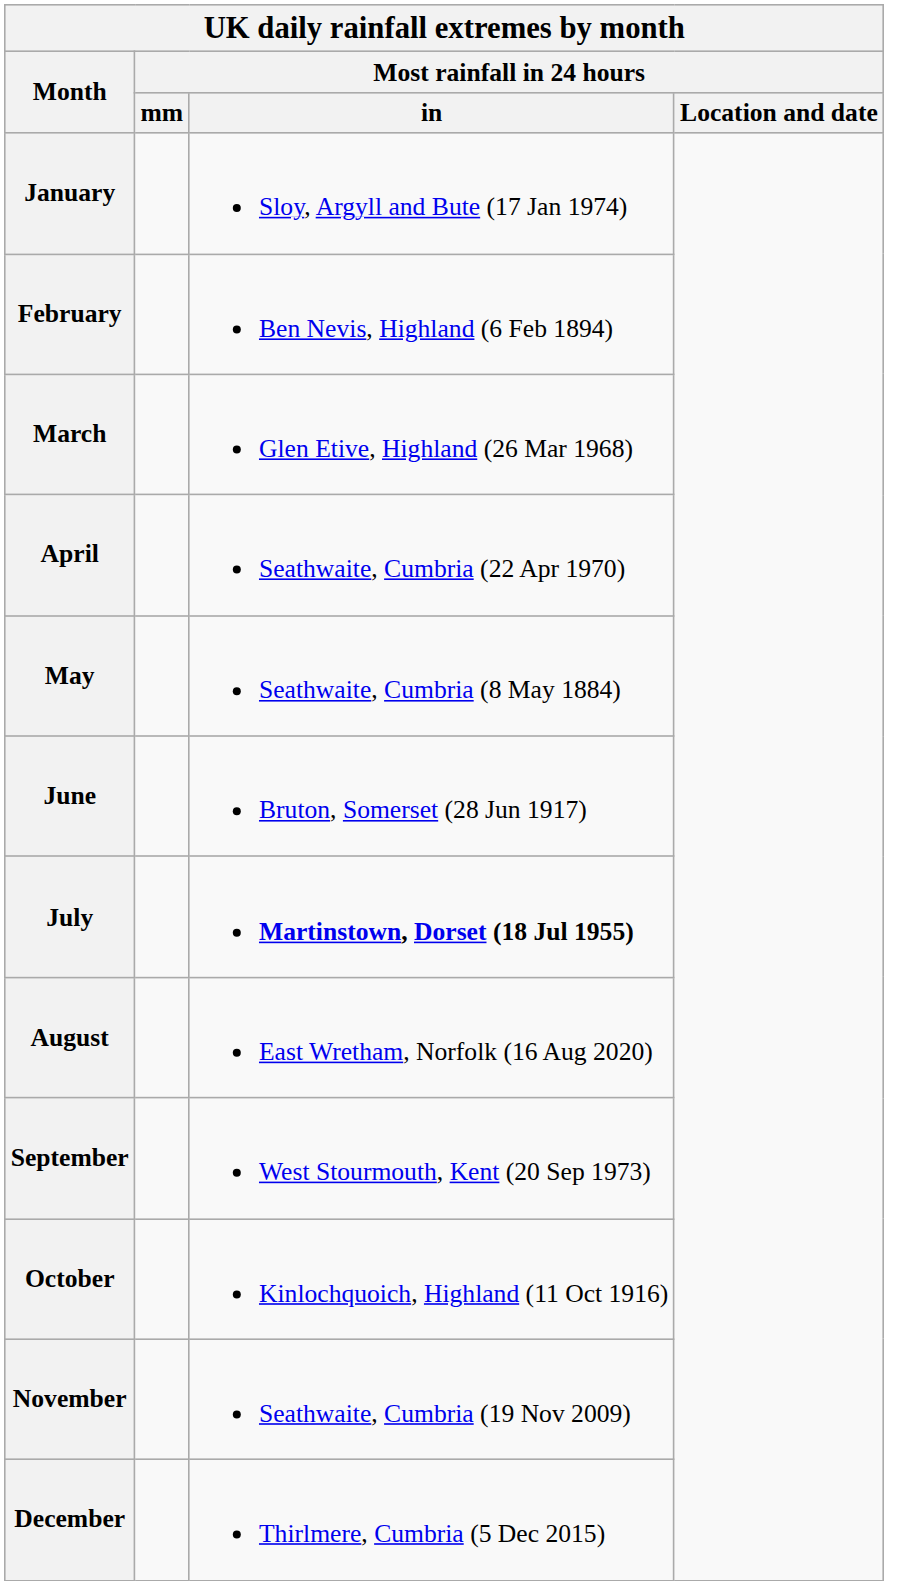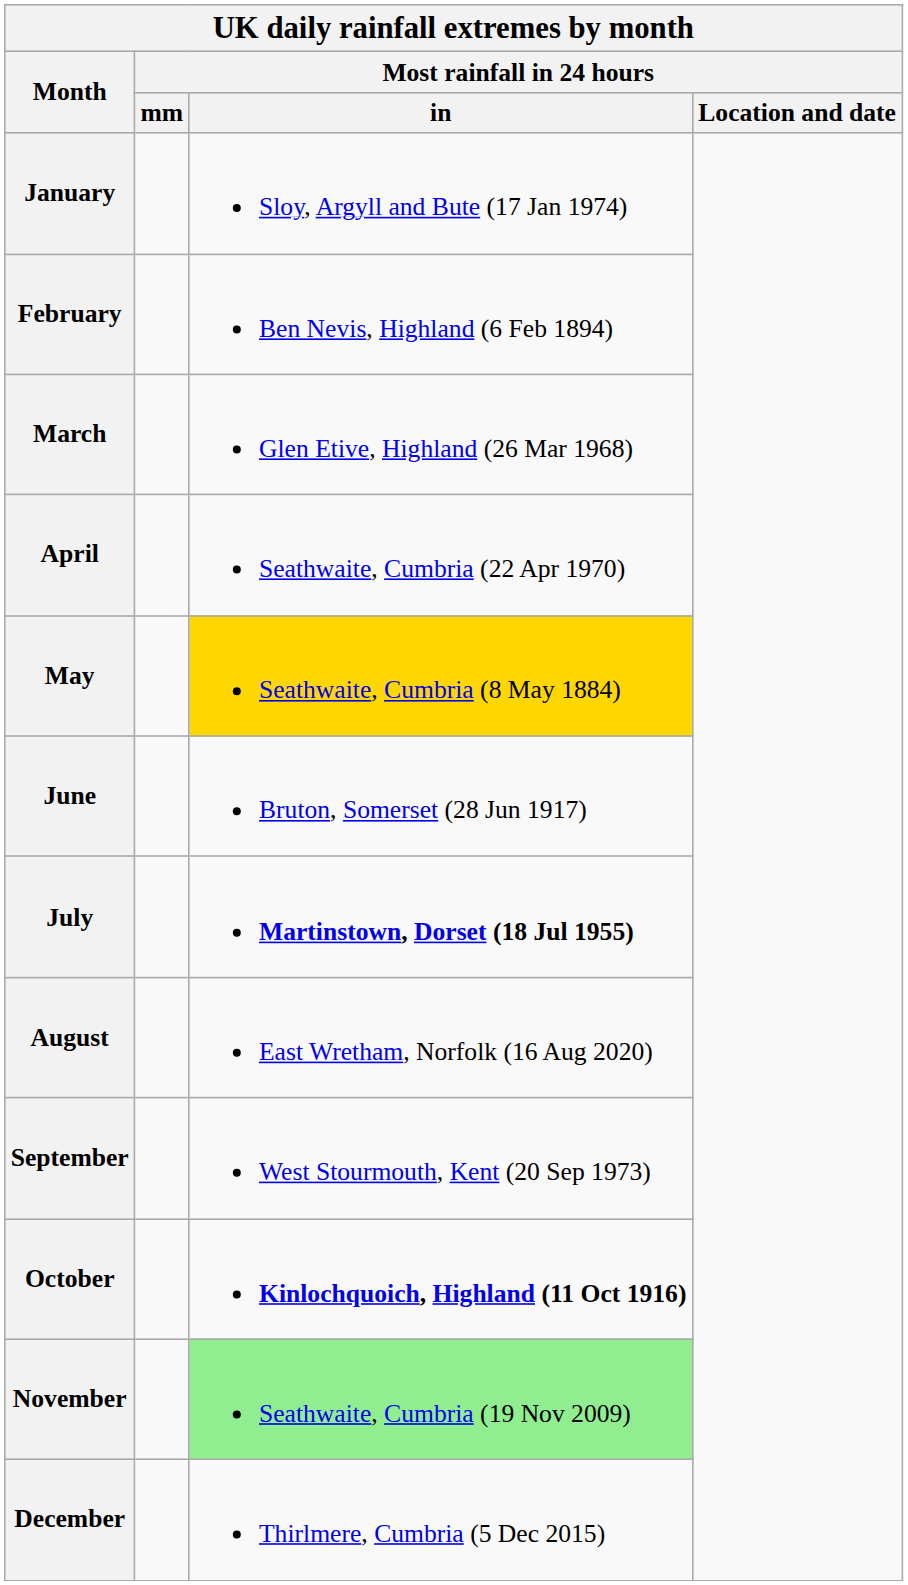(432, 690) no background -> (441, 690) gold background
(432, 1293) normal -> (441, 1293) bold
(432, 1414) no background -> (441, 1414) lightgreen background
